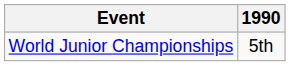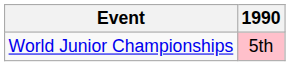(261, 46) no background -> (261, 46) pink background
